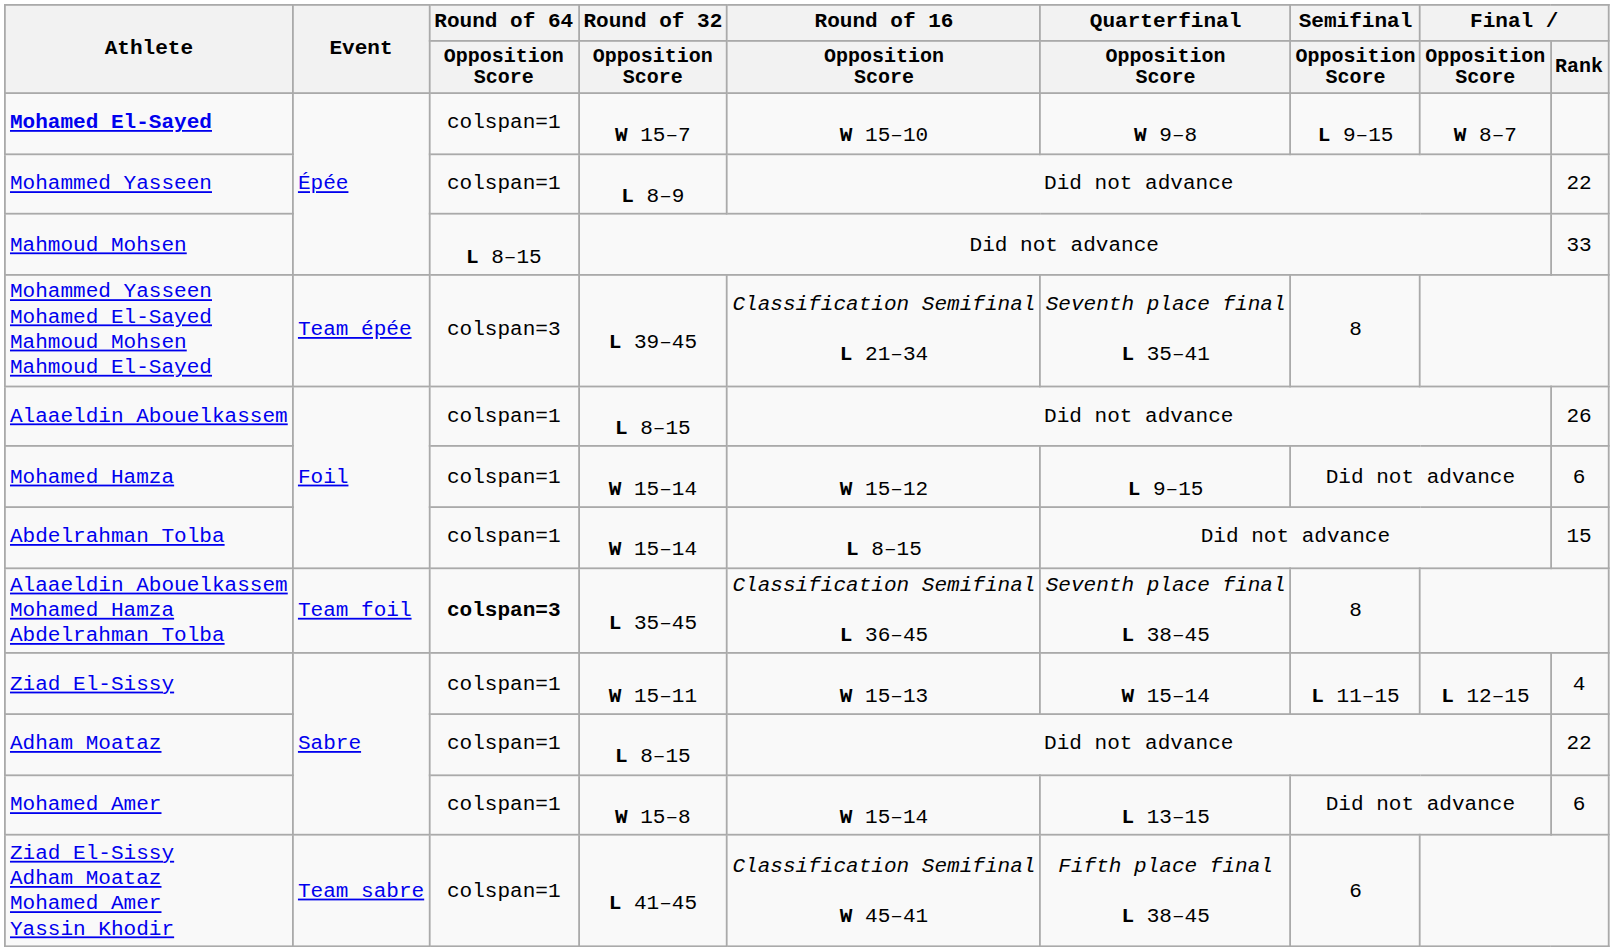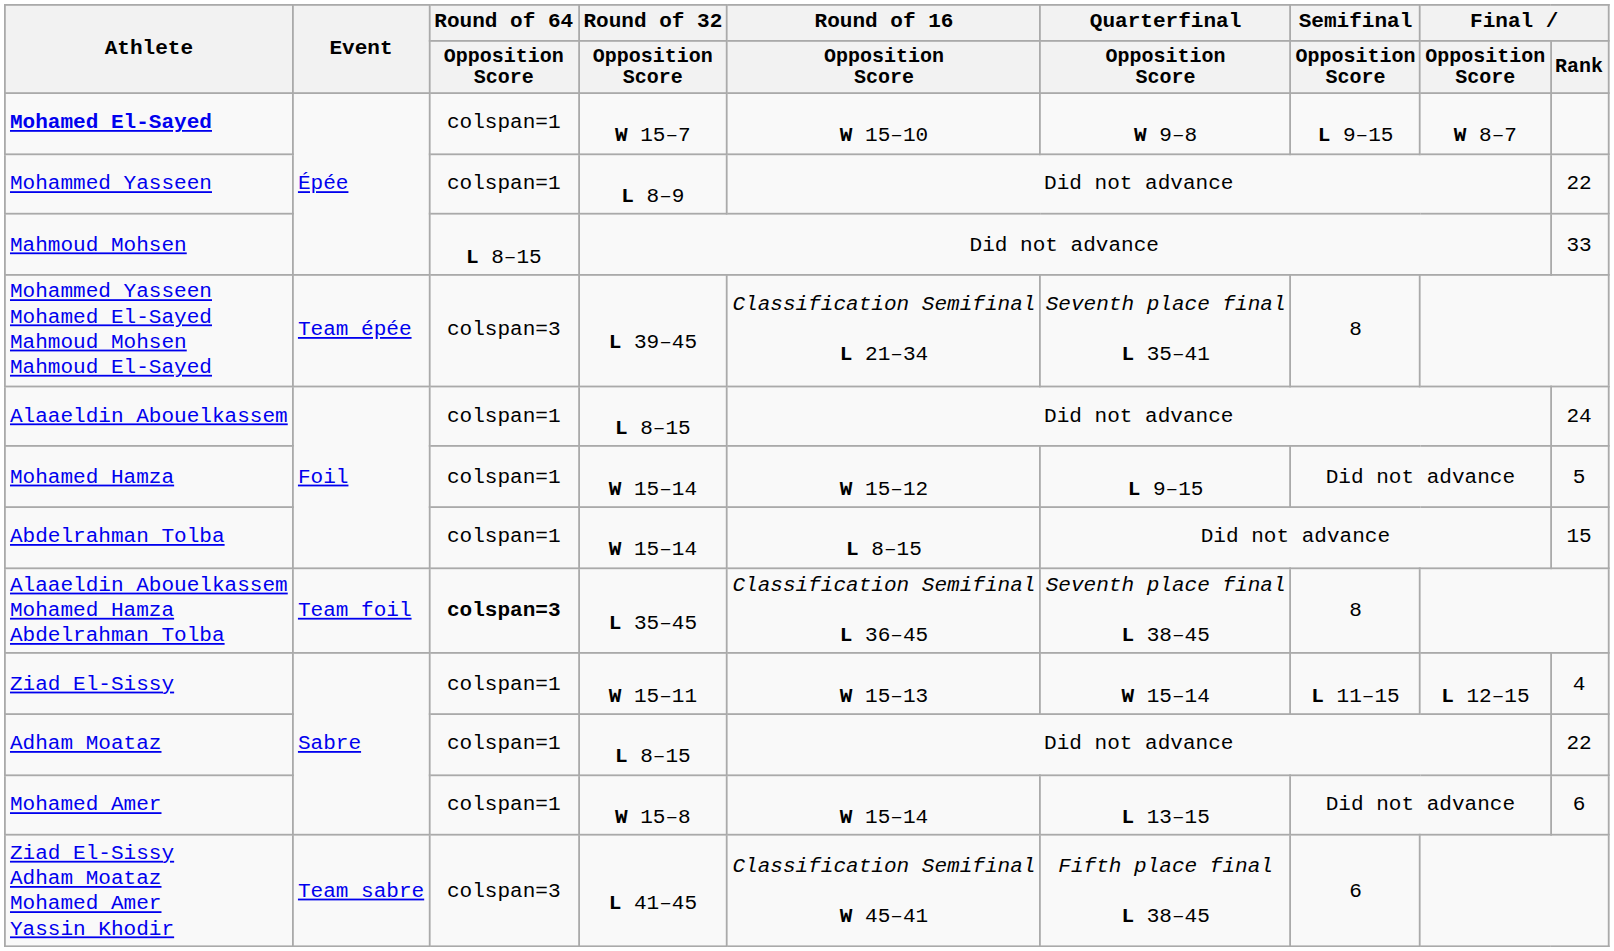(1579, 416) 26 -> (1579, 416) 24
(1579, 477) 6 -> (1579, 477) 5
(504, 890) colspan=1 -> (504, 890) colspan=3
